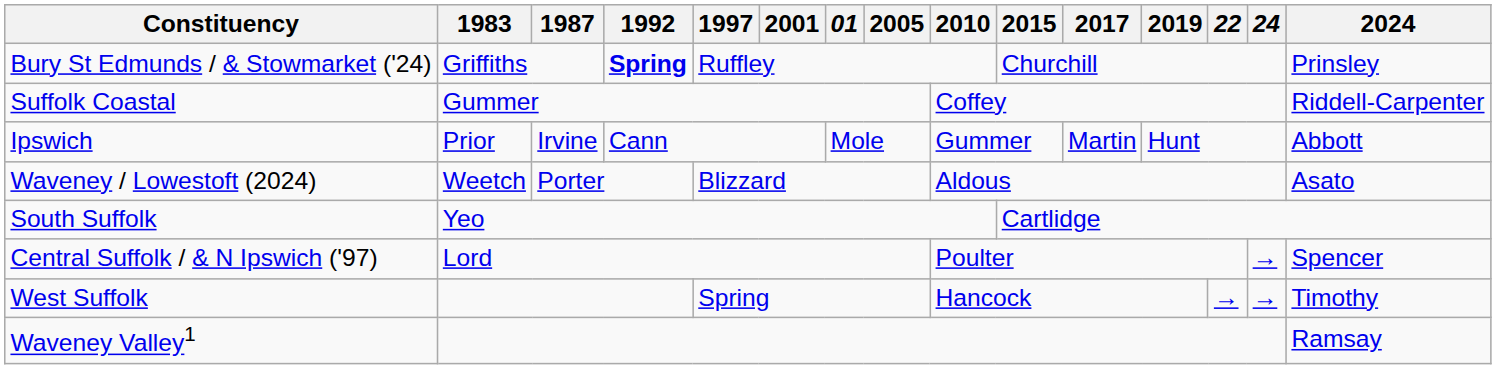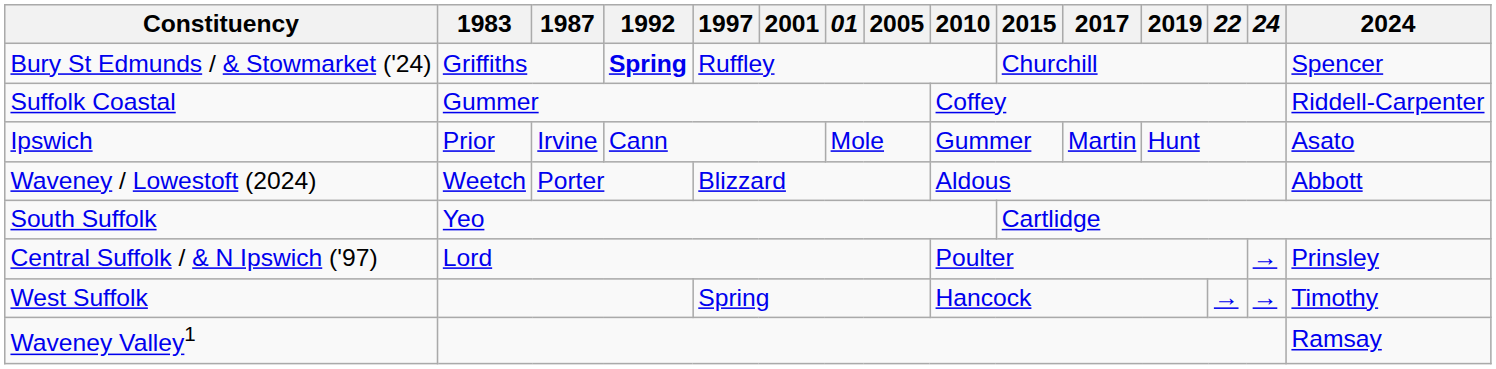(1335, 63) Prinsley -> (1337, 63) Spencer
(1327, 141) Abbott -> (1323, 141) Asato
(1323, 180) Asato -> (1327, 180) Abbott
(1337, 258) Spencer -> (1335, 258) Prinsley
